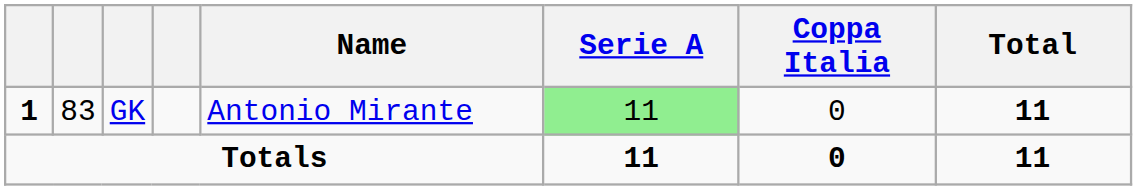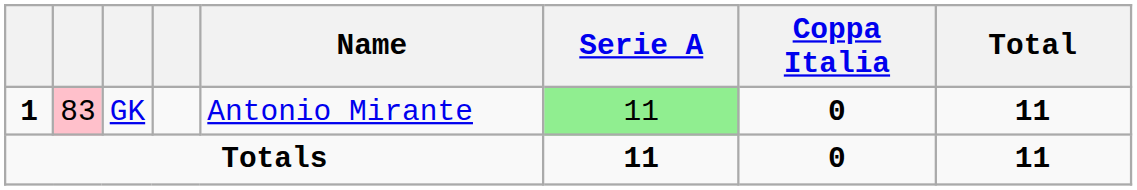(78, 111) no background -> (78, 111) pink background
(837, 111) normal -> (837, 111) bold
